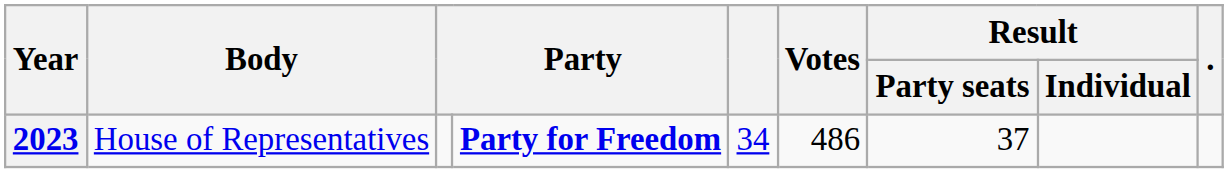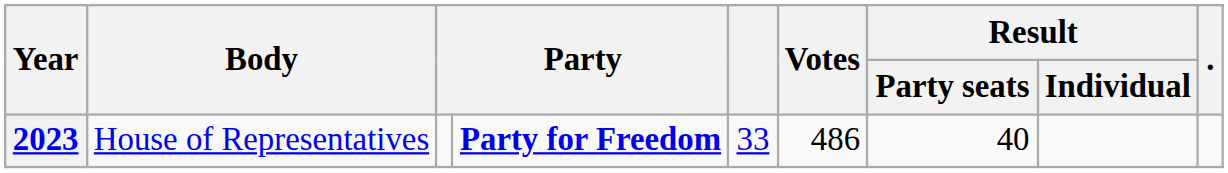(753, 140) 34 -> (753, 140) 33
(1013, 140) 37 -> (1013, 140) 40
